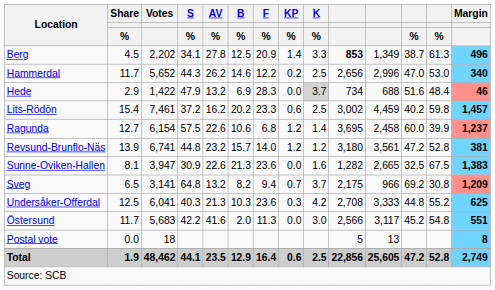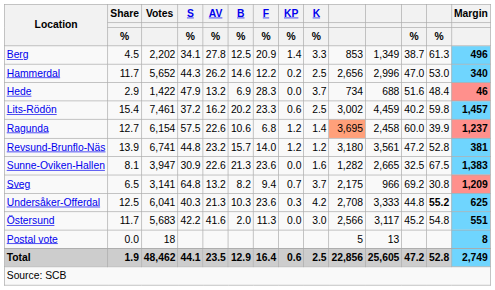(354, 55) bold -> (354, 55) normal
(319, 92) lightgrey background -> (319, 92) no background
(350, 129) no background -> (350, 129) lightsalmon background
(439, 202) normal -> (439, 202) bold
